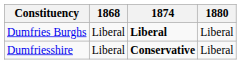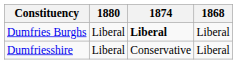columns swapped: (108, 13) <-> (217, 13)
(163, 50) bold -> (161, 50) normal
